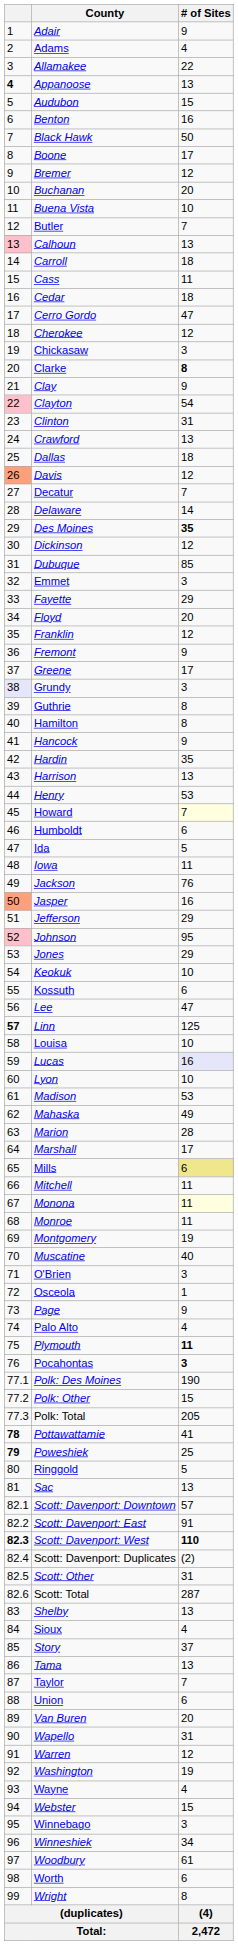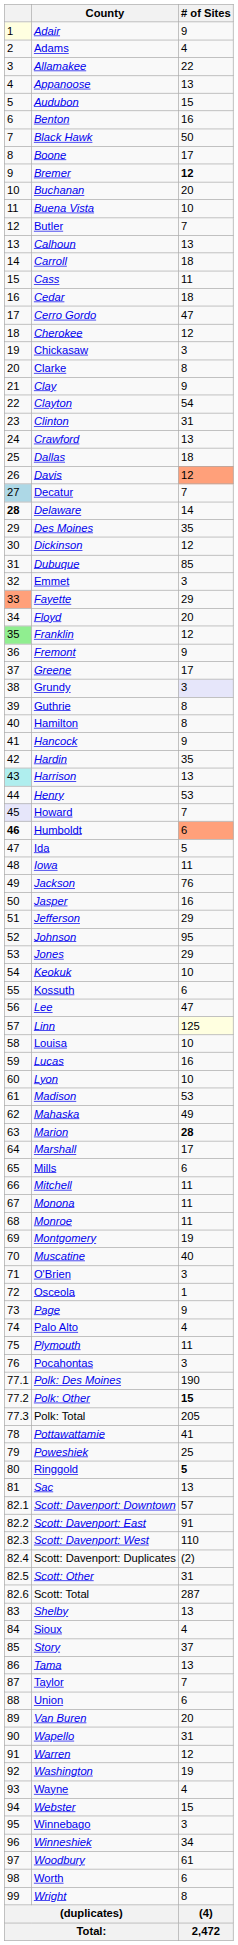(10, 31) no background -> (10, 31) lightyellow background
(10, 84) bold -> (10, 84) normal
(187, 173) normal -> (187, 173) bold
(13, 244) pink background -> (13, 244) no background
(184, 368) bold -> (184, 368) normal
(13, 404) pink background -> (13, 404) no background
(13, 475) lightsalmon background -> (13, 475) no background
(187, 475) no background -> (187, 475) lightsalmon background
(13, 492) no background -> (13, 492) lightblue background
(13, 510) normal -> (13, 510) bold
(187, 528) bold -> (187, 528) normal
(13, 599) no background -> (13, 599) lightsalmon background
(13, 635) no background -> (13, 635) lightgreen background
(13, 688) lavender background -> (13, 688) no background
(184, 688) no background -> (184, 688) lavender background
(13, 777) no background -> (13, 777) paleturquoise background
(13, 812) no background -> (13, 812) lavender background
(184, 812) lightyellow background -> (184, 812) no background
(13, 830) normal -> (13, 830) bold
(184, 830) no background -> (184, 830) lightsalmon background
(13, 901) lightsalmon background -> (13, 901) no background
(13, 937) pink background -> (13, 937) no background
(13, 1025) bold -> (13, 1025) normal
(190, 1025) no background -> (190, 1025) lightyellow background
(187, 1061) lavender background -> (187, 1061) no background
(187, 1132) normal -> (187, 1132) bold
(184, 1167) khaki background -> (184, 1167) no background
(187, 1203) lightyellow background -> (187, 1203) no background
(187, 1345) bold -> (187, 1345) normal
(184, 1363) bold -> (184, 1363) normal
(187, 1398) normal -> (187, 1398) bold
(13, 1434) bold -> (13, 1434) normal
(13, 1452) bold -> (13, 1452) normal
(184, 1469) normal -> (184, 1469) bold
(18, 1540) bold -> (18, 1540) normal
(190, 1540) bold -> (190, 1540) normal
